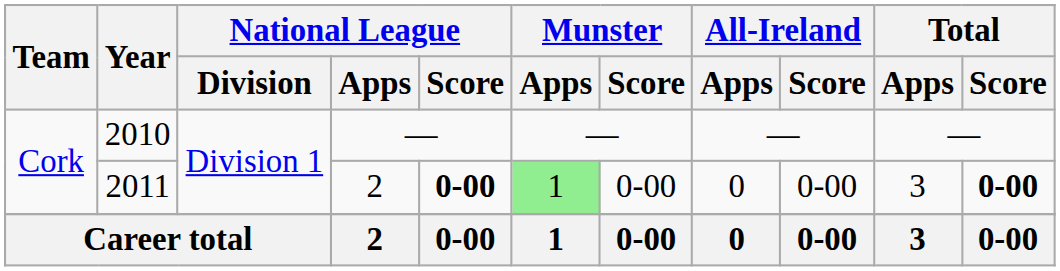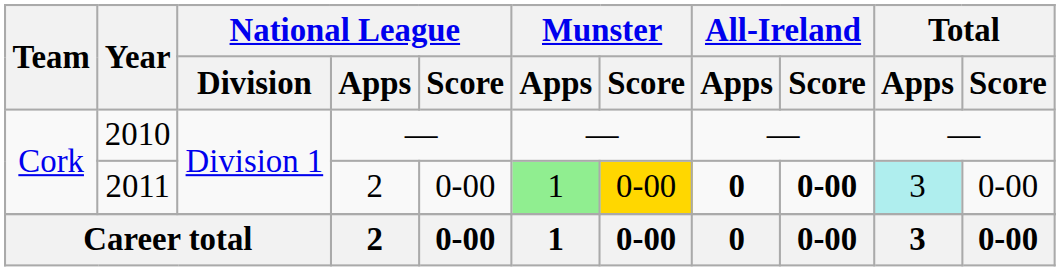(465, 186) bold -> (465, 186) normal
(646, 186) no background -> (646, 186) gold background
(737, 186) normal -> (737, 186) bold
(827, 186) normal -> (827, 186) bold
(917, 186) no background -> (917, 186) paleturquoise background
(1008, 186) bold -> (1008, 186) normal
